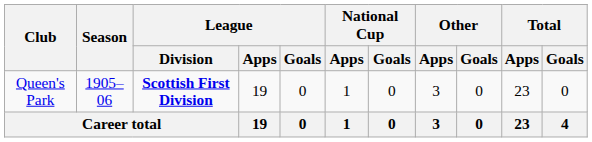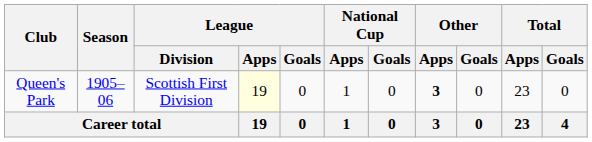(186, 91) bold -> (186, 91) normal
(260, 91) no background -> (259, 91) lightyellow background
(436, 91) normal -> (436, 91) bold
